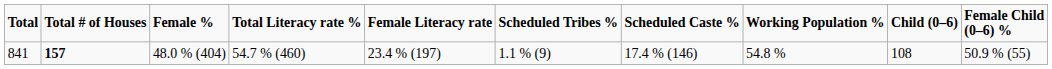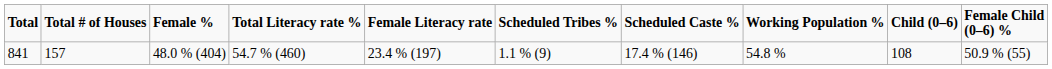(55, 53) bold -> (55, 53) normal
